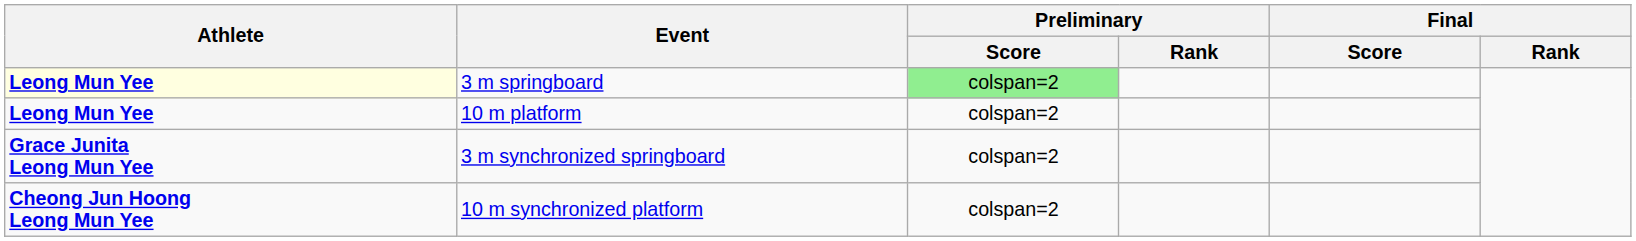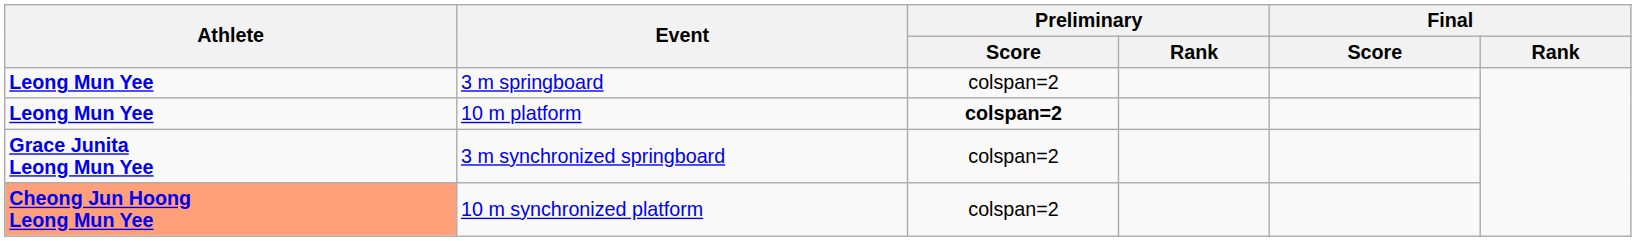(81, 83) lightyellow background -> (81, 83) no background
(1014, 83) lightgreen background -> (1014, 83) no background
(1014, 114) normal -> (1014, 114) bold
(100, 209) no background -> (100, 209) lightsalmon background
